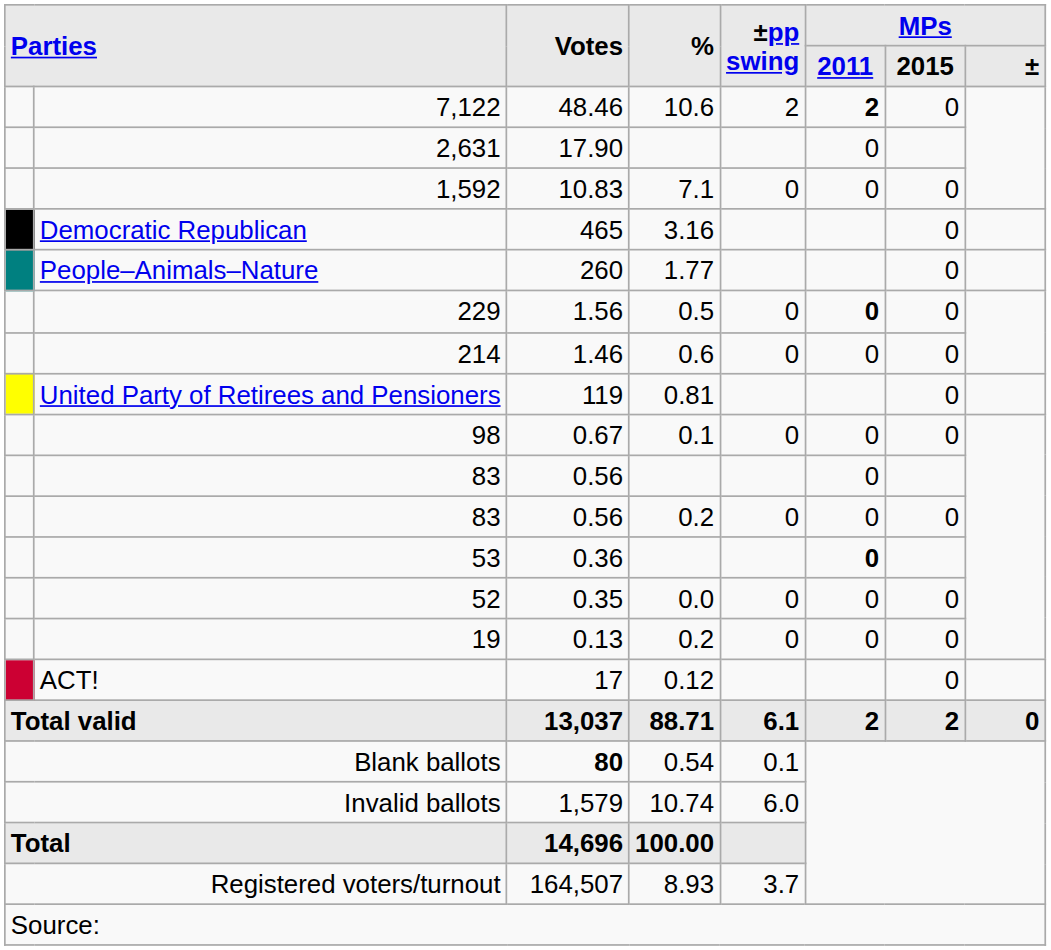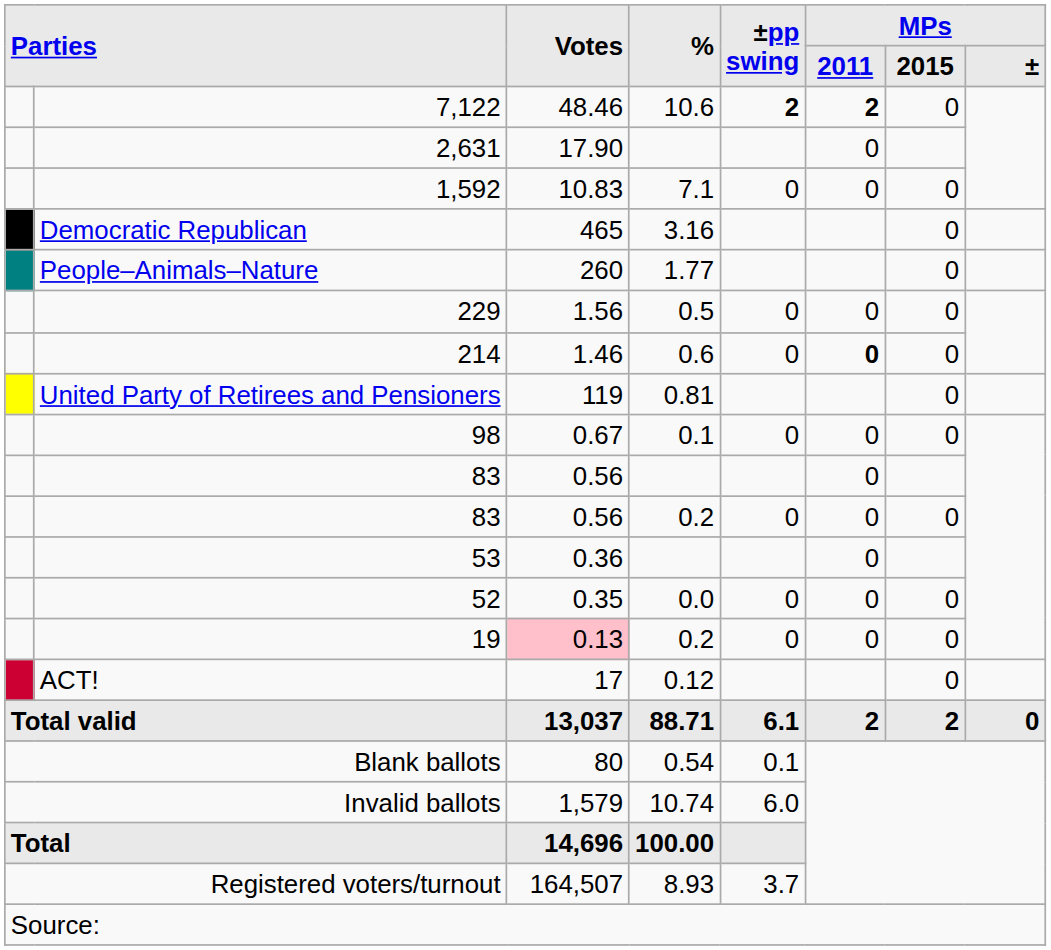(792, 107) normal -> (792, 107) bold
(872, 312) bold -> (872, 312) normal
(872, 353) normal -> (872, 353) bold
(872, 557) bold -> (872, 557) normal
(598, 639) no background -> (598, 639) pink background
(609, 762) bold -> (609, 762) normal
